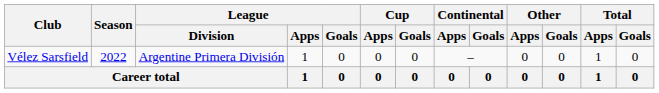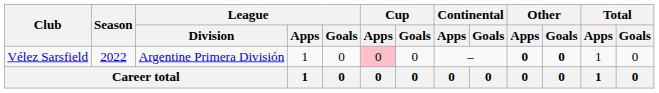(378, 56) no background -> (378, 56) pink background
(525, 56) normal -> (525, 56) bold
(562, 56) normal -> (562, 56) bold
